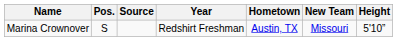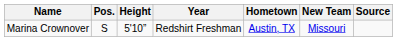columns swapped: (374, 12) <-> (137, 12)
